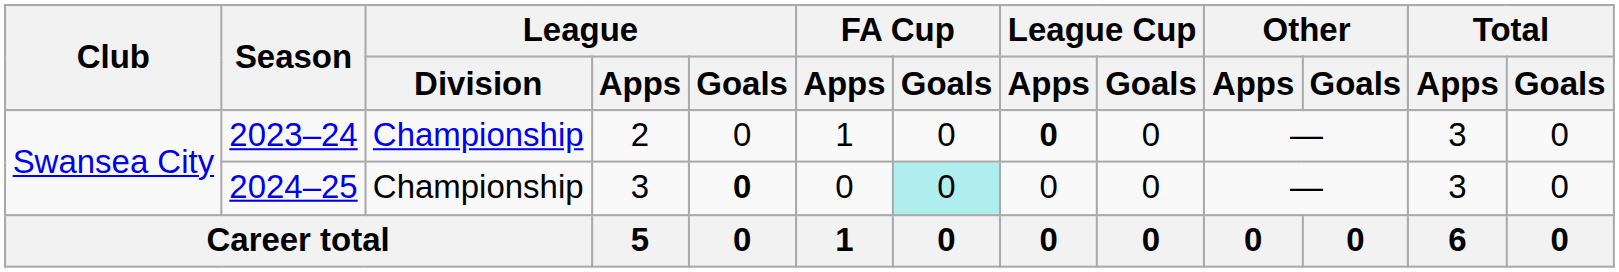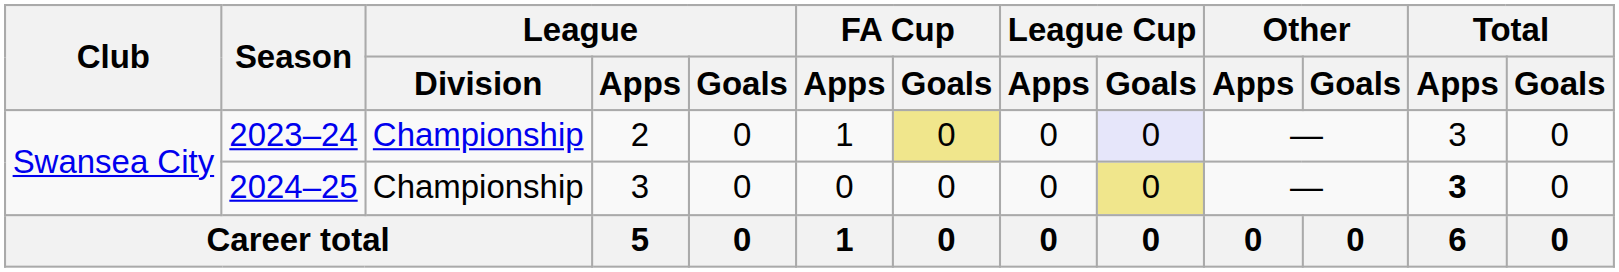(947, 135) no background -> (947, 135) khaki background
(1049, 135) bold -> (1049, 135) normal
(1151, 135) no background -> (1151, 135) lavender background
(742, 187) bold -> (742, 187) normal
(947, 187) paleturquoise background -> (947, 187) no background
(1151, 187) no background -> (1151, 187) khaki background
(1458, 187) normal -> (1458, 187) bold
